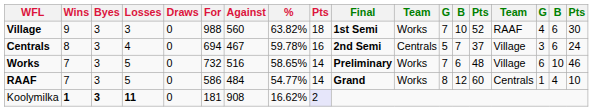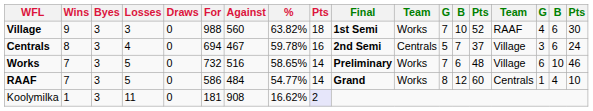(67, 98) bold -> (67, 98) normal
(97, 98) bold -> (97, 98) normal
(130, 98) bold -> (130, 98) normal
